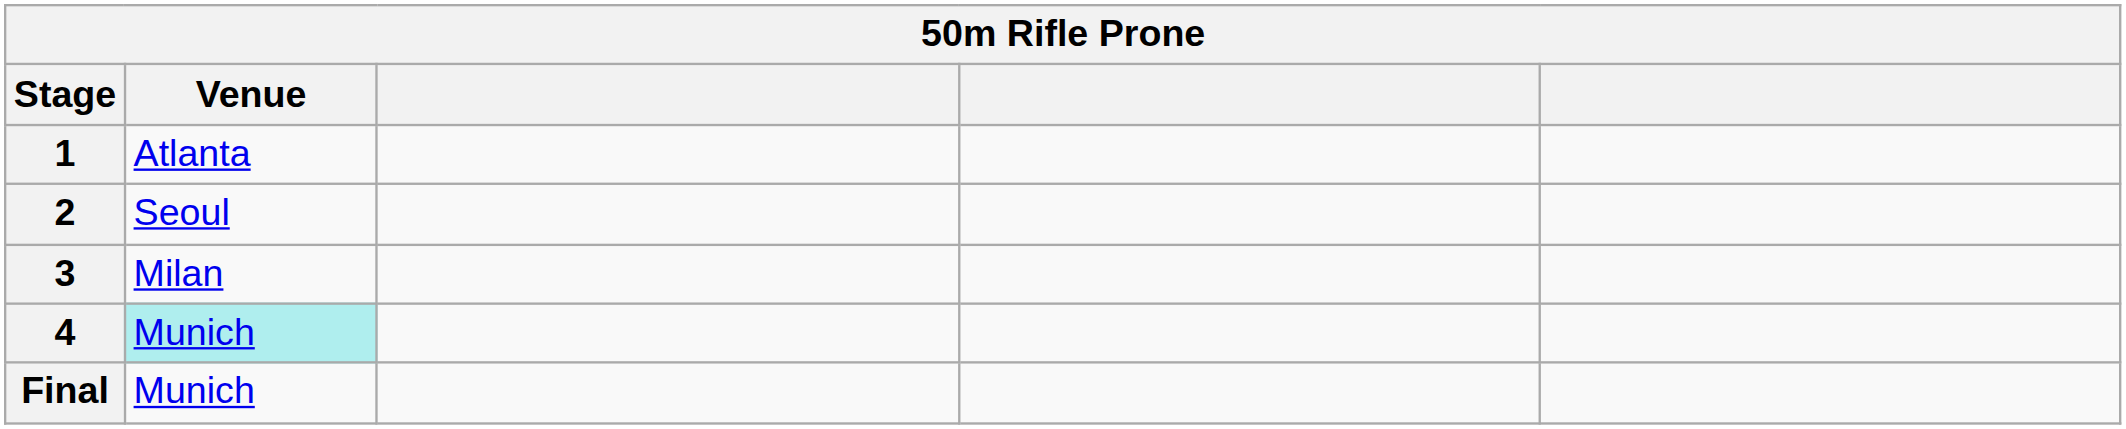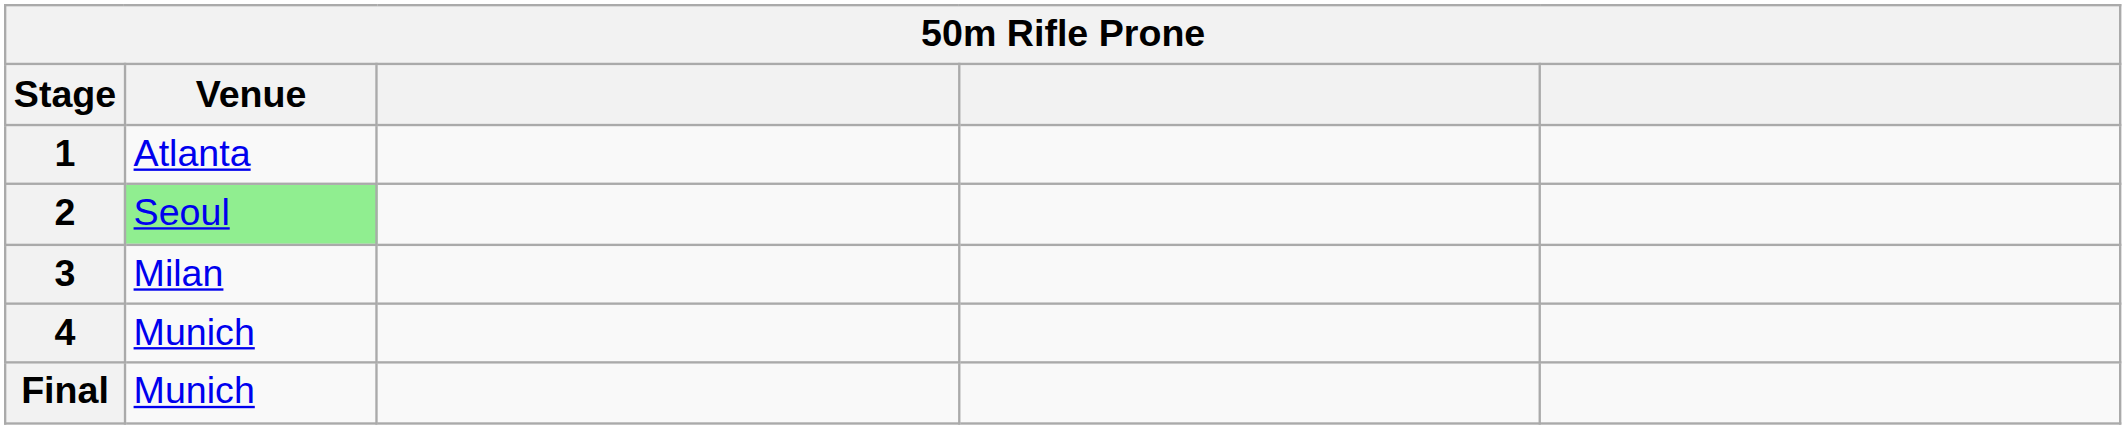(182, 213) no background -> (182, 213) lightgreen background
(194, 332) paleturquoise background -> (194, 332) no background
